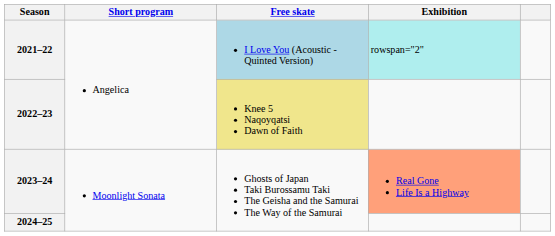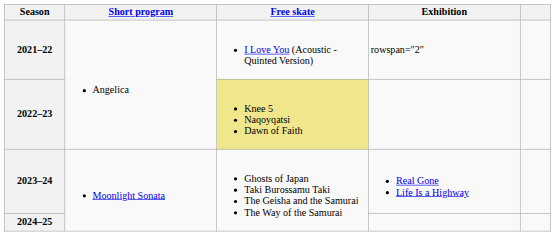(293, 55) lightblue background -> (293, 55) no background
(397, 49) paleturquoise background -> (397, 49) no background
(444, 187) lightsalmon background -> (444, 187) no background
